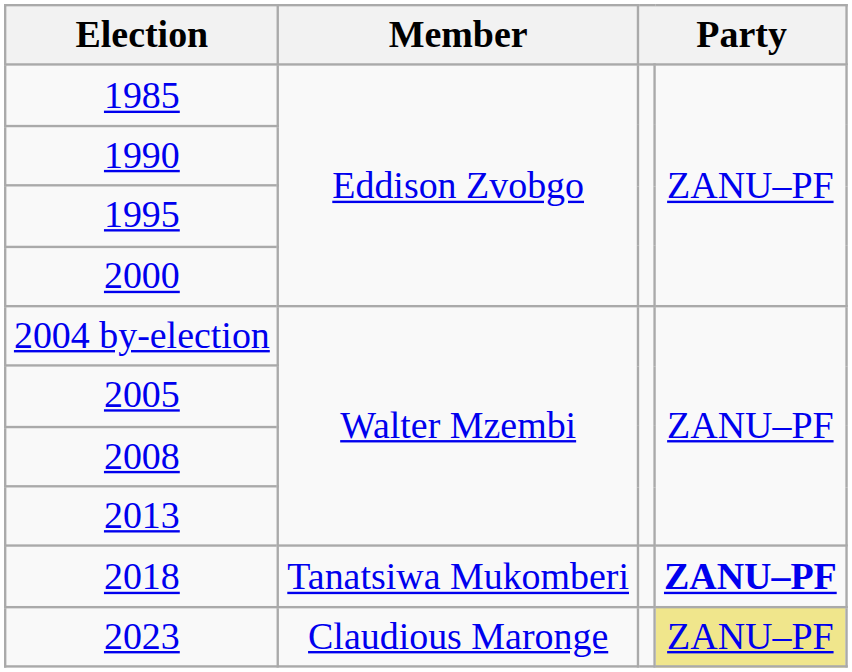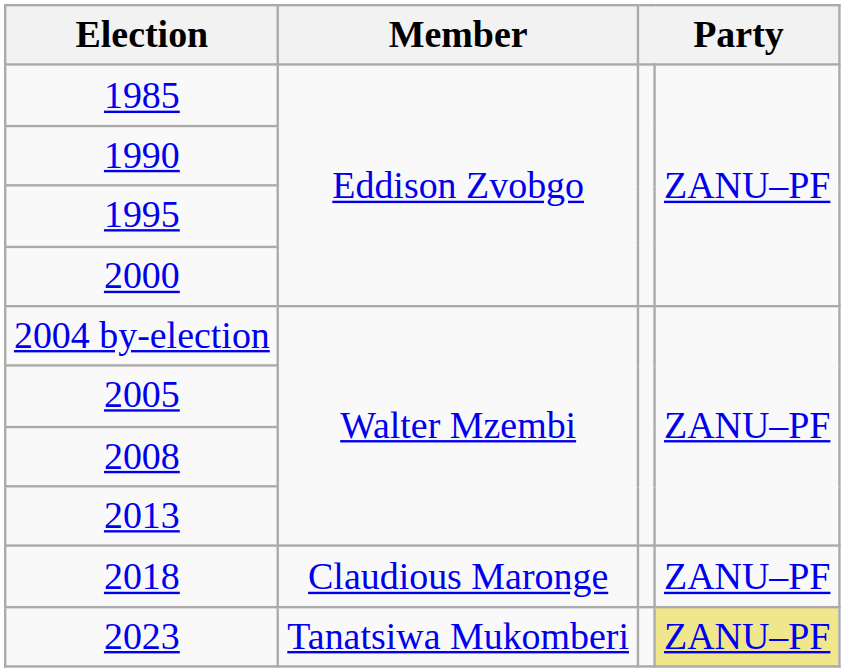(458, 575) Tanatsiwa Mukomberi -> (458, 575) Claudious Maronge
(750, 575) bold -> (747, 575) normal
(458, 635) Claudious Maronge -> (458, 635) Tanatsiwa Mukomberi
